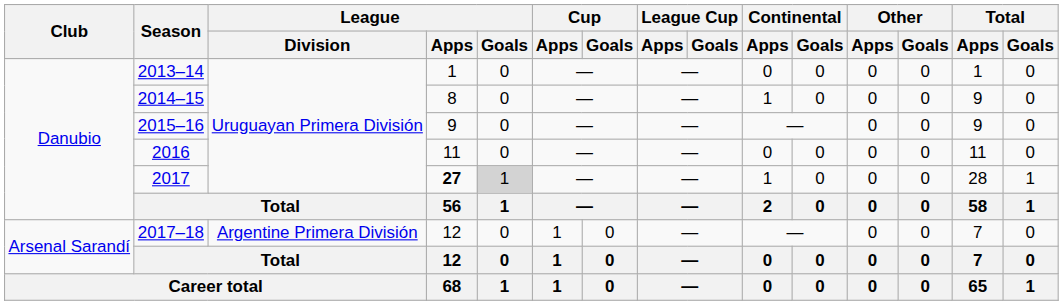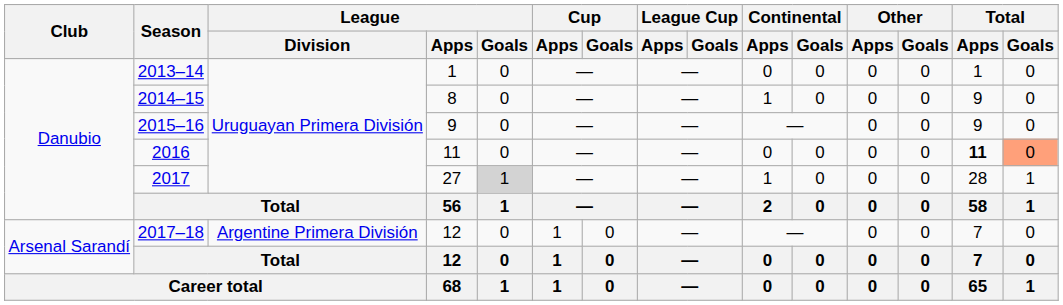(978, 152) normal -> (978, 152) bold
(1030, 152) no background -> (1030, 152) lightsalmon background
(452, 179) bold -> (452, 179) normal
